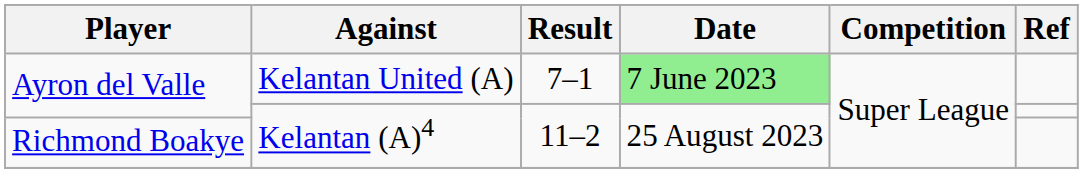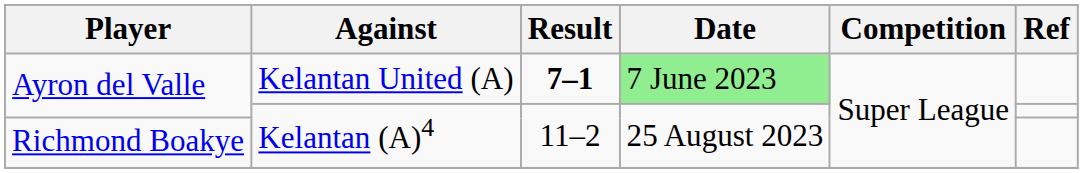(570, 78) normal -> (570, 78) bold
